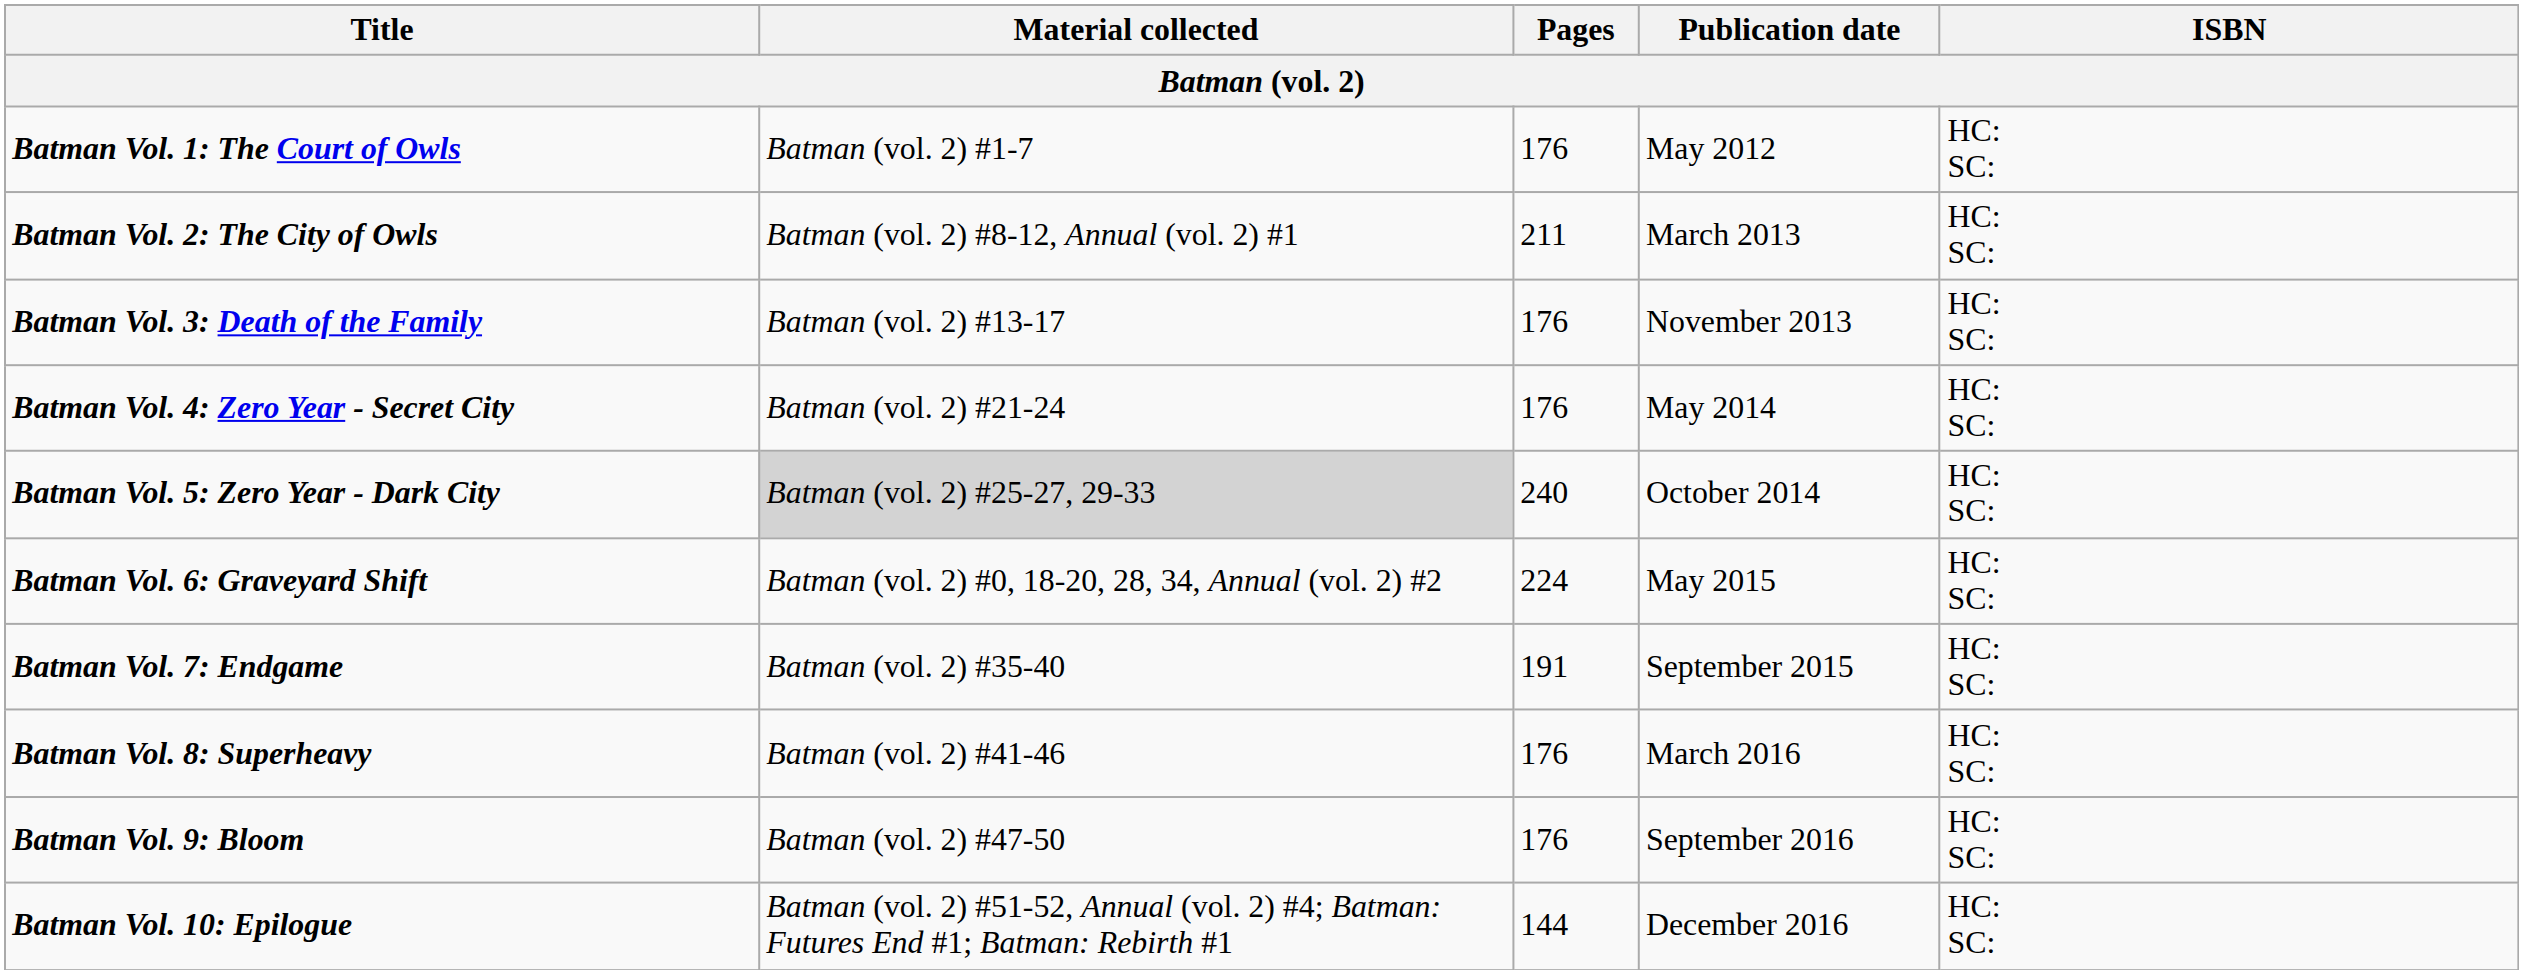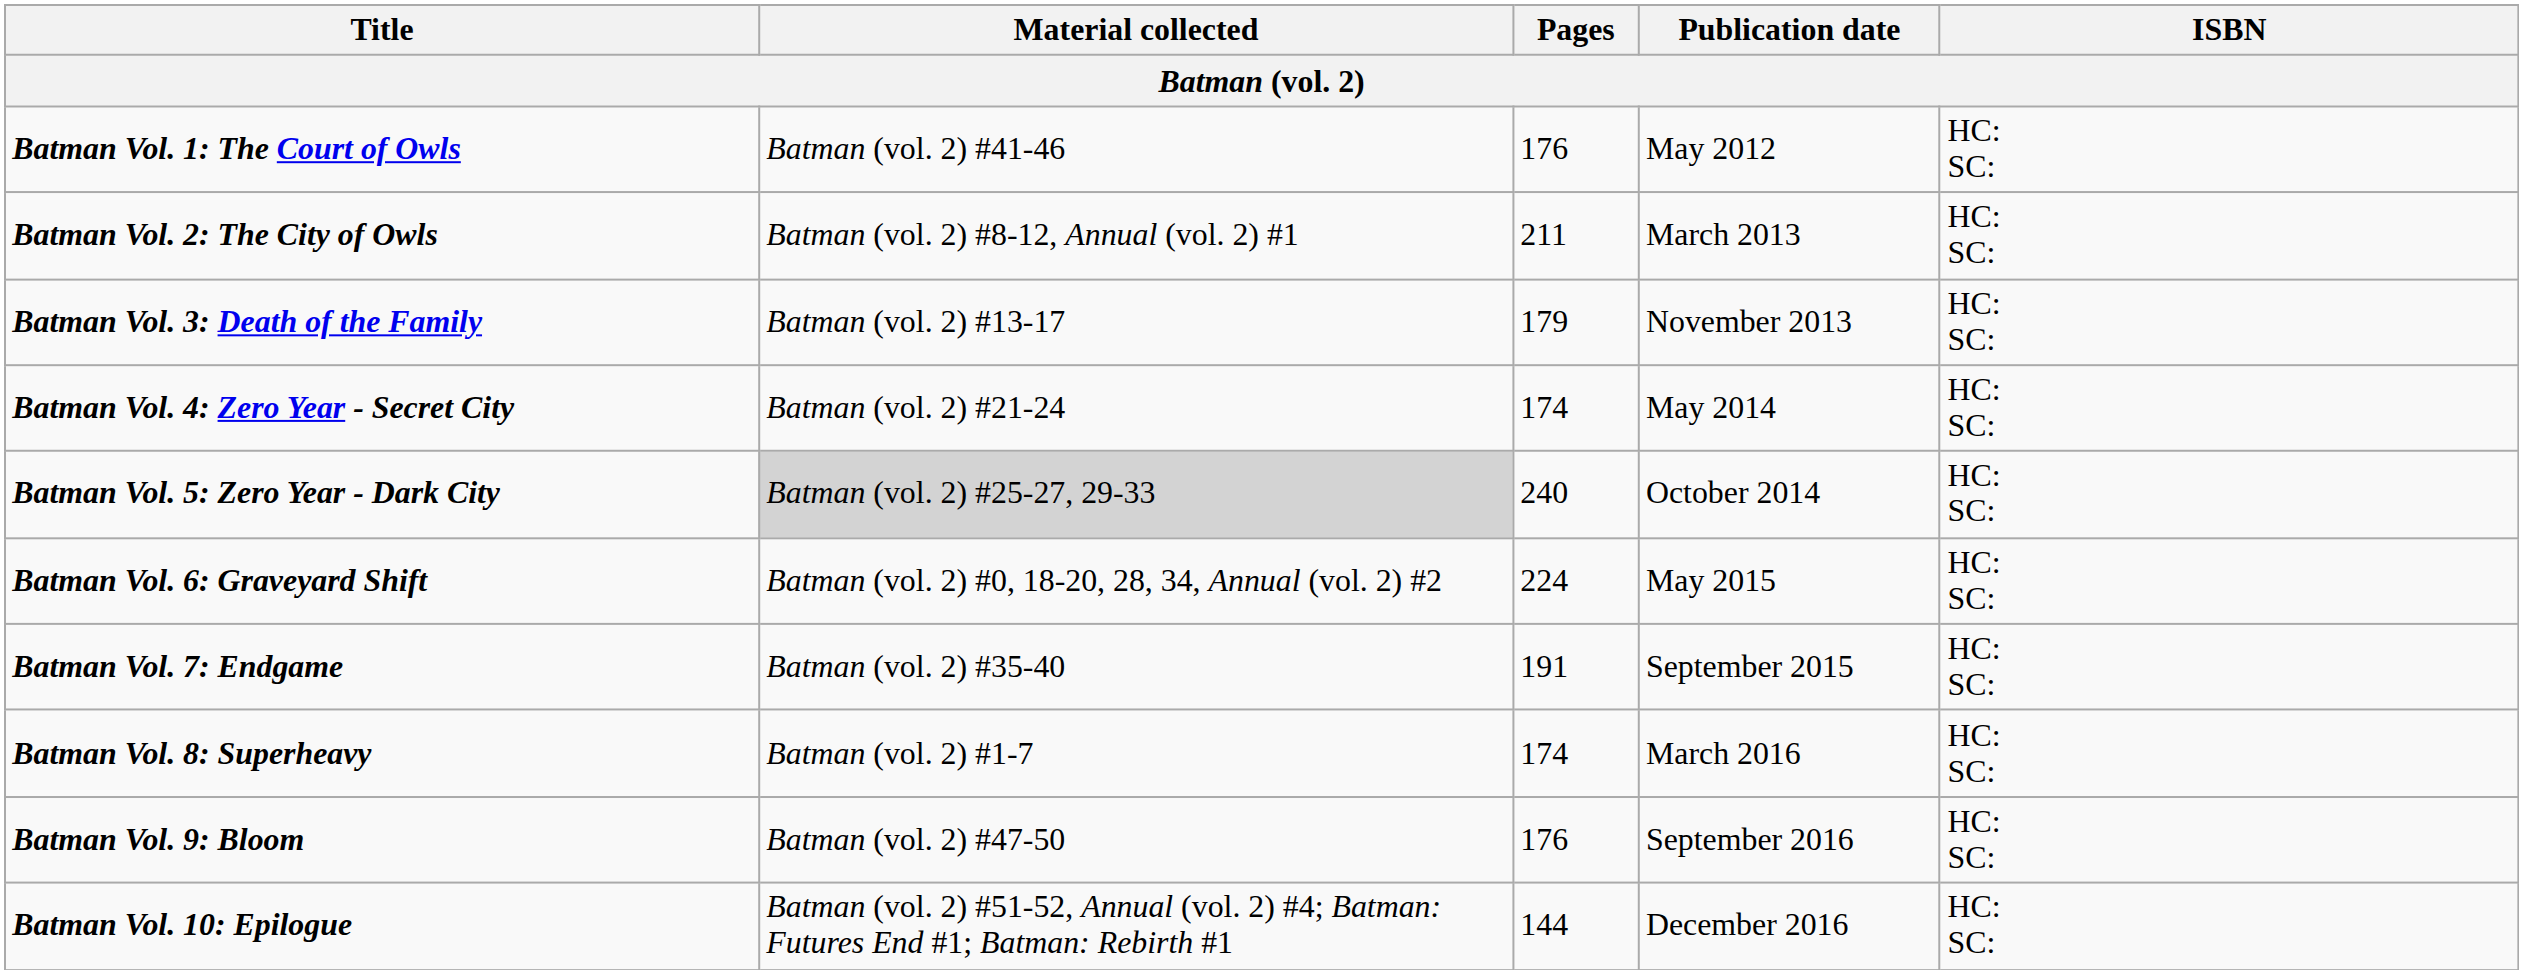(900, 148) Batman (vol. 2) #1-7 -> (916, 148) Batman (vol. 2) #41-46
(1544, 321) 176 -> (1544, 321) 179
(1544, 407) 176 -> (1544, 407) 174
(916, 752) Batman (vol. 2) #41-46 -> (900, 752) Batman (vol. 2) #1-7
(1544, 752) 176 -> (1544, 752) 174
